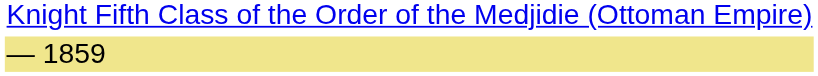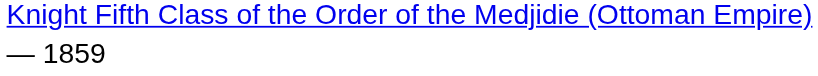(56, 53) khaki background -> (56, 53) no background
